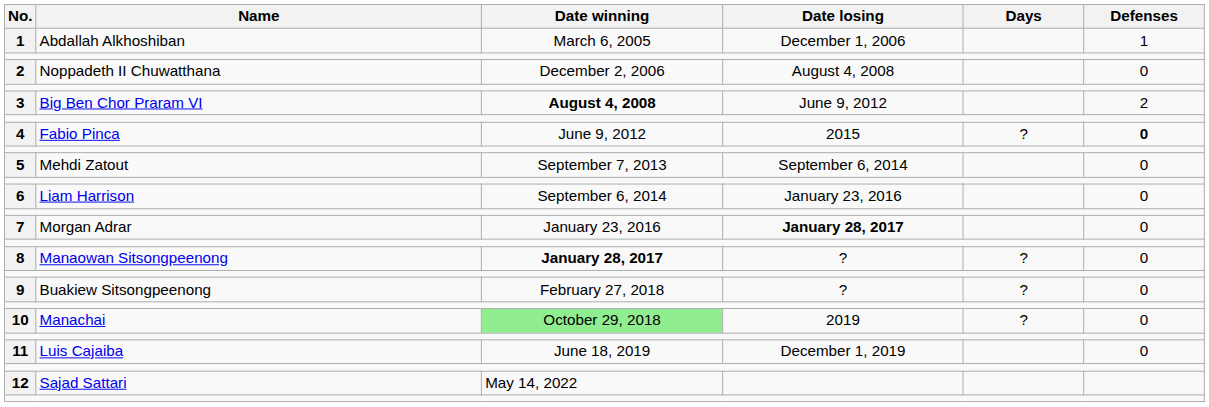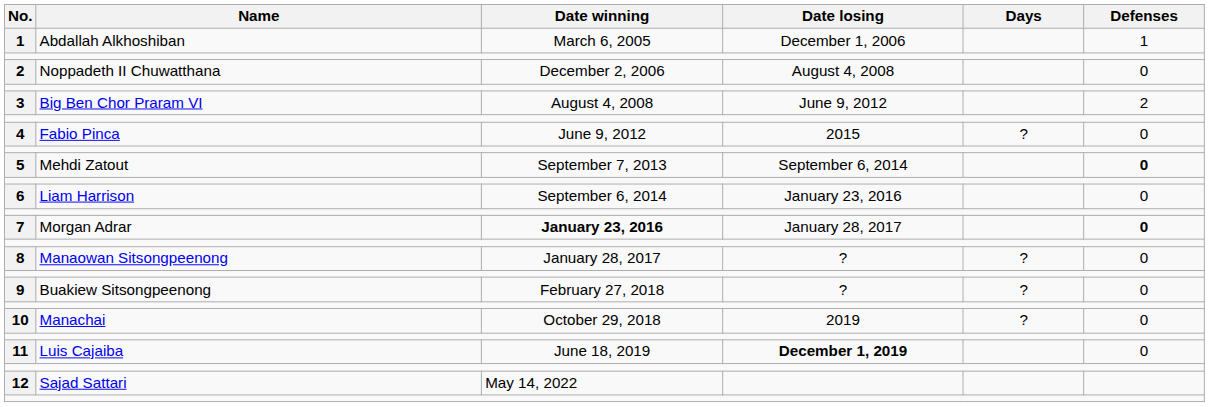(602, 102) bold -> (602, 102) normal
(1144, 133) bold -> (1144, 133) normal
(1144, 165) normal -> (1144, 165) bold
(602, 227) normal -> (602, 227) bold
(843, 227) bold -> (843, 227) normal
(1144, 227) normal -> (1144, 227) bold
(602, 258) bold -> (602, 258) normal
(602, 320) lightgreen background -> (602, 320) no background
(843, 351) normal -> (843, 351) bold
